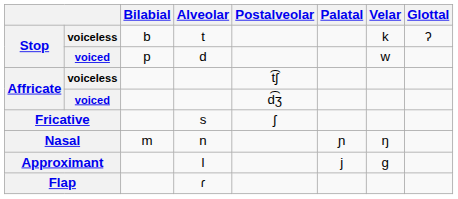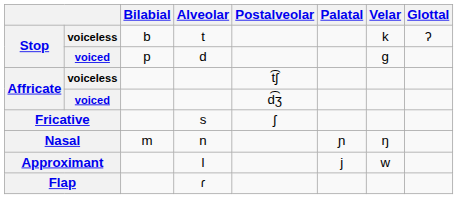(385, 57) w -> (385, 57) g
(385, 162) g -> (385, 162) w
